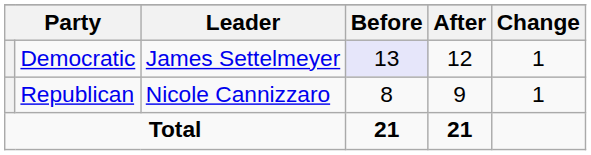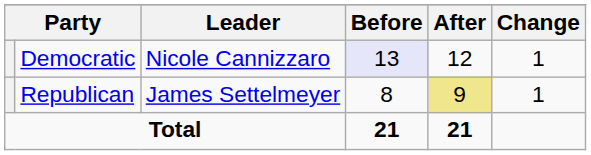(243, 58) James Settelmeyer -> (238, 58) Nicole Cannizzaro
(238, 94) Nicole Cannizzaro -> (243, 94) James Settelmeyer
(460, 94) no background -> (460, 94) khaki background
